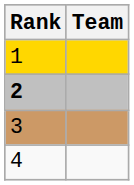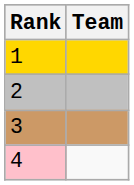(16, 92) bold -> (16, 92) normal
(16, 162) no background -> (16, 162) pink background
